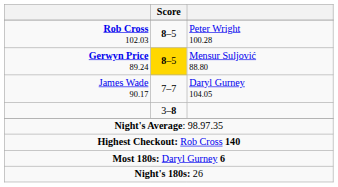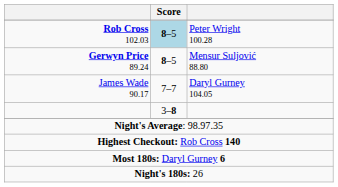(169, 34) no background -> (169, 34) lightblue background
(169, 61) gold background -> (169, 61) no background
